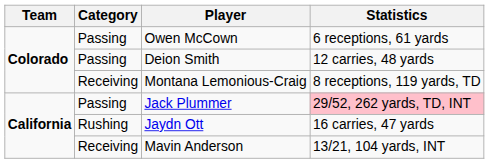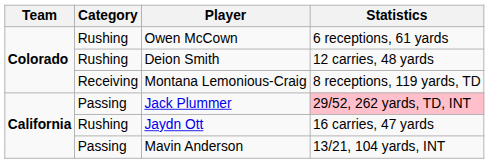(102, 37) Passing -> (103, 37) Rushing
(102, 59) Passing -> (103, 59) Rushing
(108, 147) Receiving -> (102, 147) Passing
